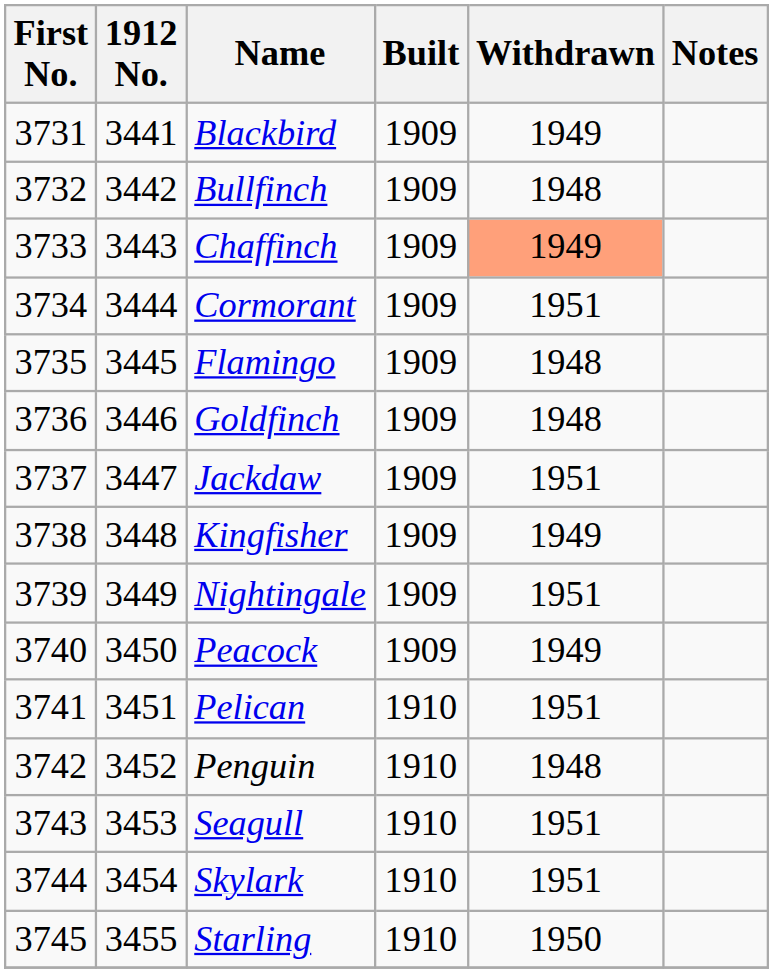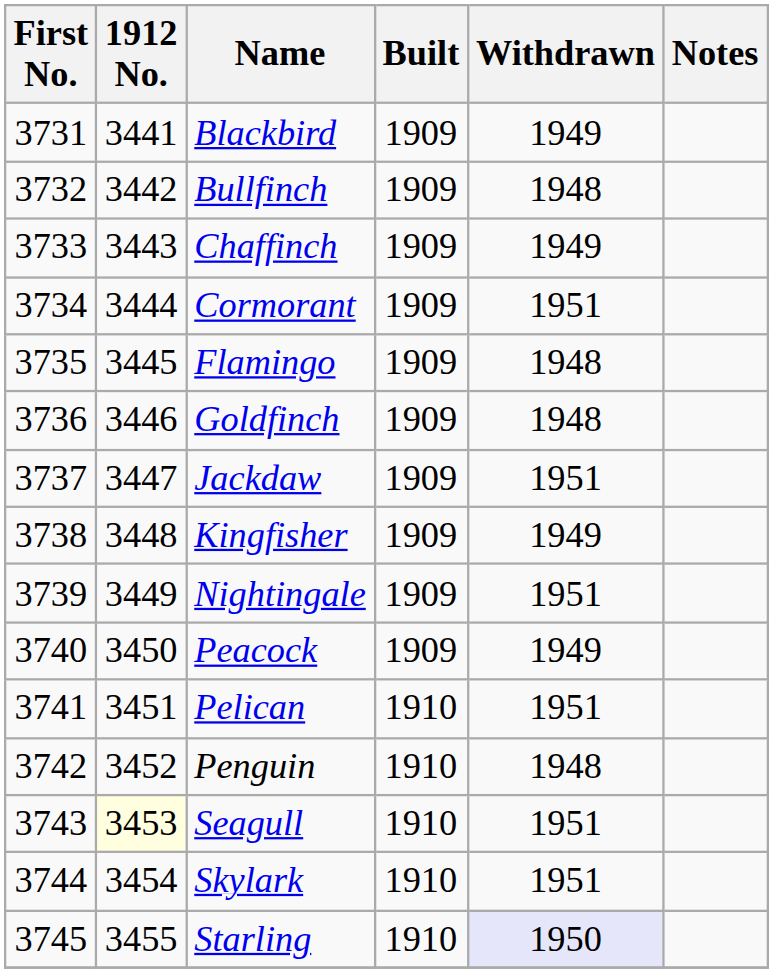(565, 246) lightsalmon background -> (565, 246) no background
(141, 822) no background -> (141, 822) lightyellow background
(565, 938) no background -> (565, 938) lavender background
